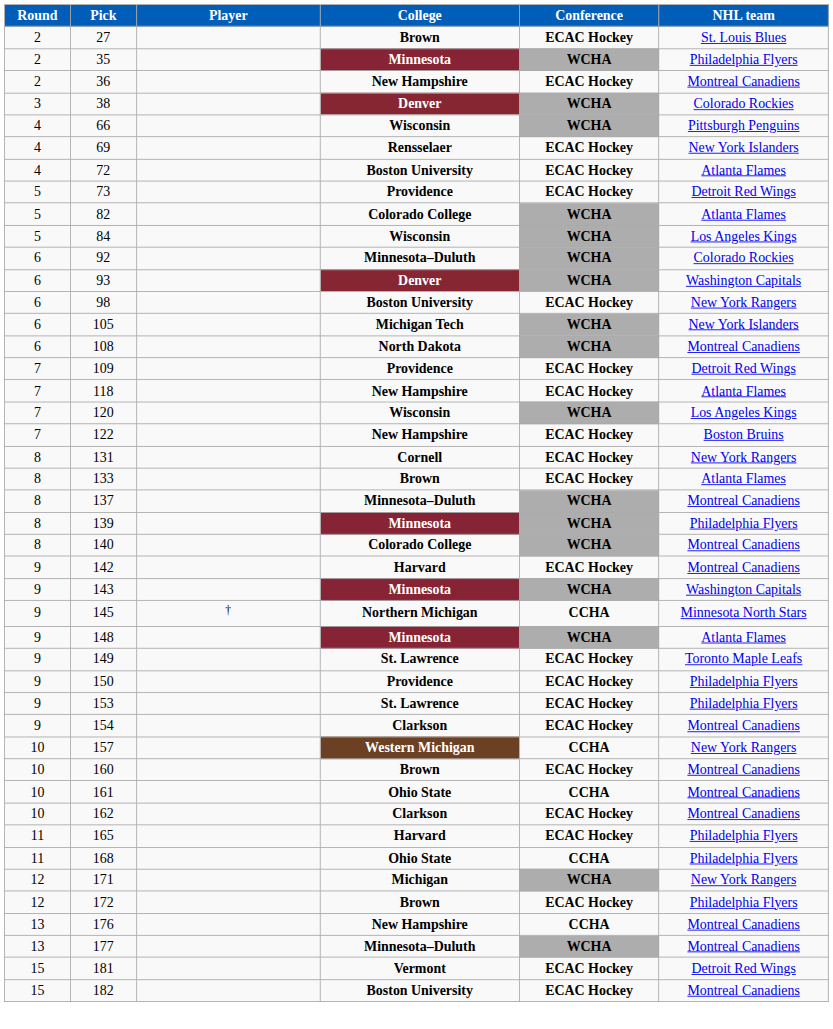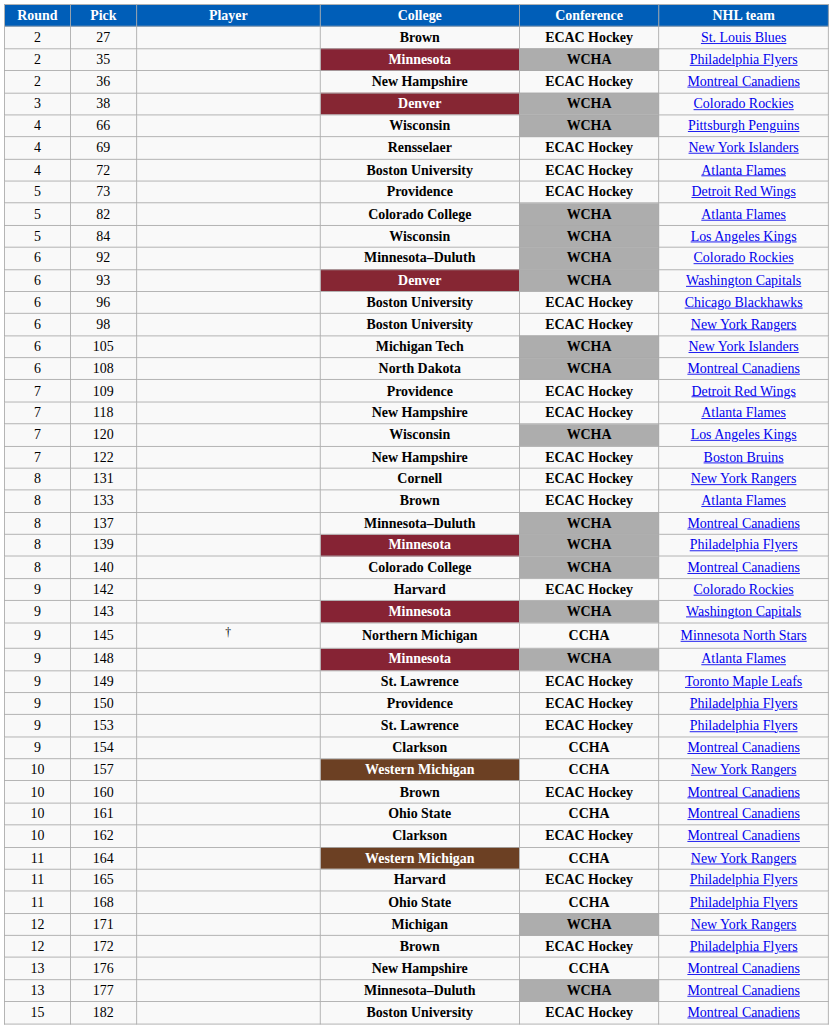+ row: (103, 302)
(744, 567) Montreal Canadiens -> (744, 589) Colorado Rockies
(589, 725) ECAC Hockey -> (589, 747) CCHA
+ row: (103, 858)
- row: (103, 968)
